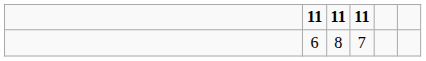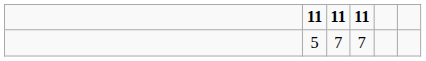(315, 42) 6 -> (315, 42) 5
(338, 42) 8 -> (338, 42) 7
